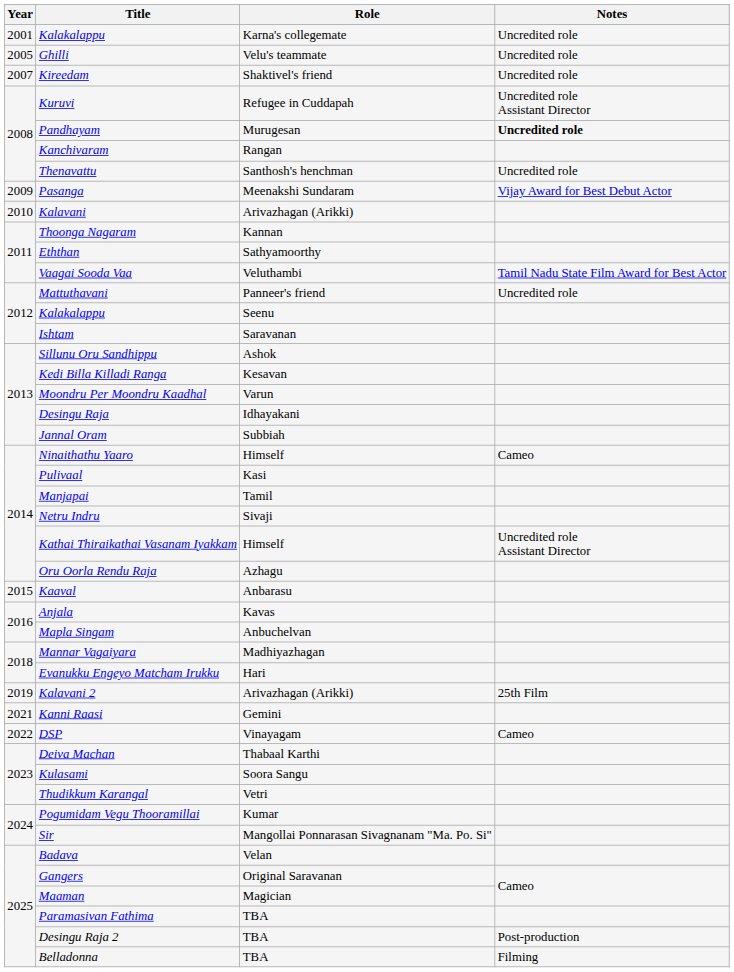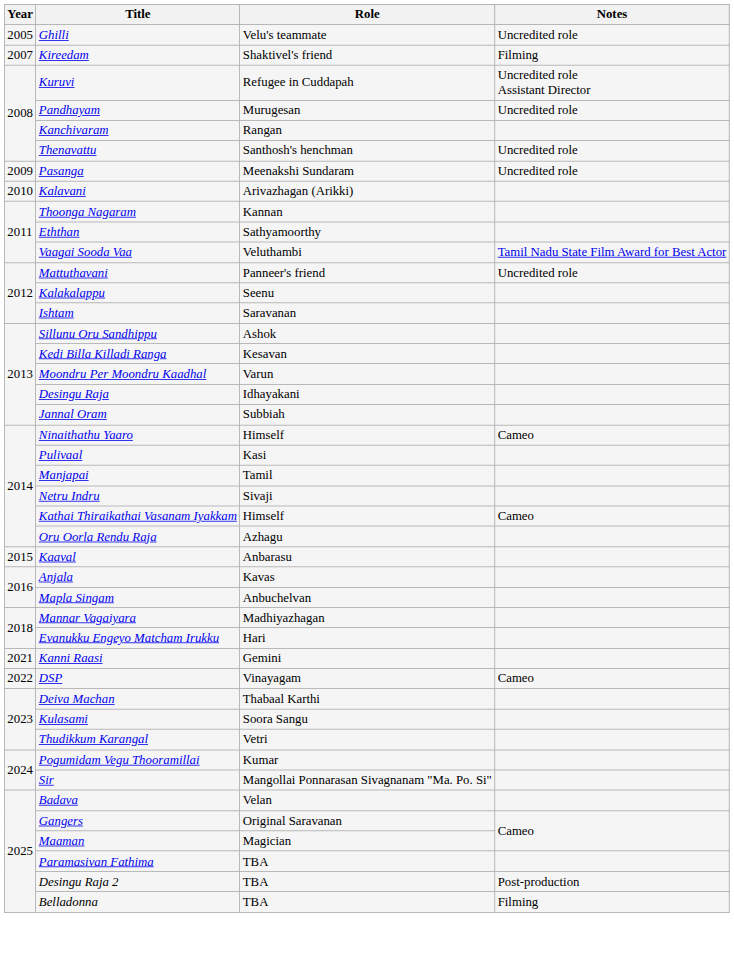- row: (72, 34)
(538, 75) Uncredited role -> (518, 55) Filming
(540, 130) bold -> (538, 110) normal
(585, 191) Vijay Award for Best Debut Actor -> (538, 171) Uncredited role
(544, 543) Uncredited role Assistant Director -> (516, 516) Cameo
- row: (67, 693)
